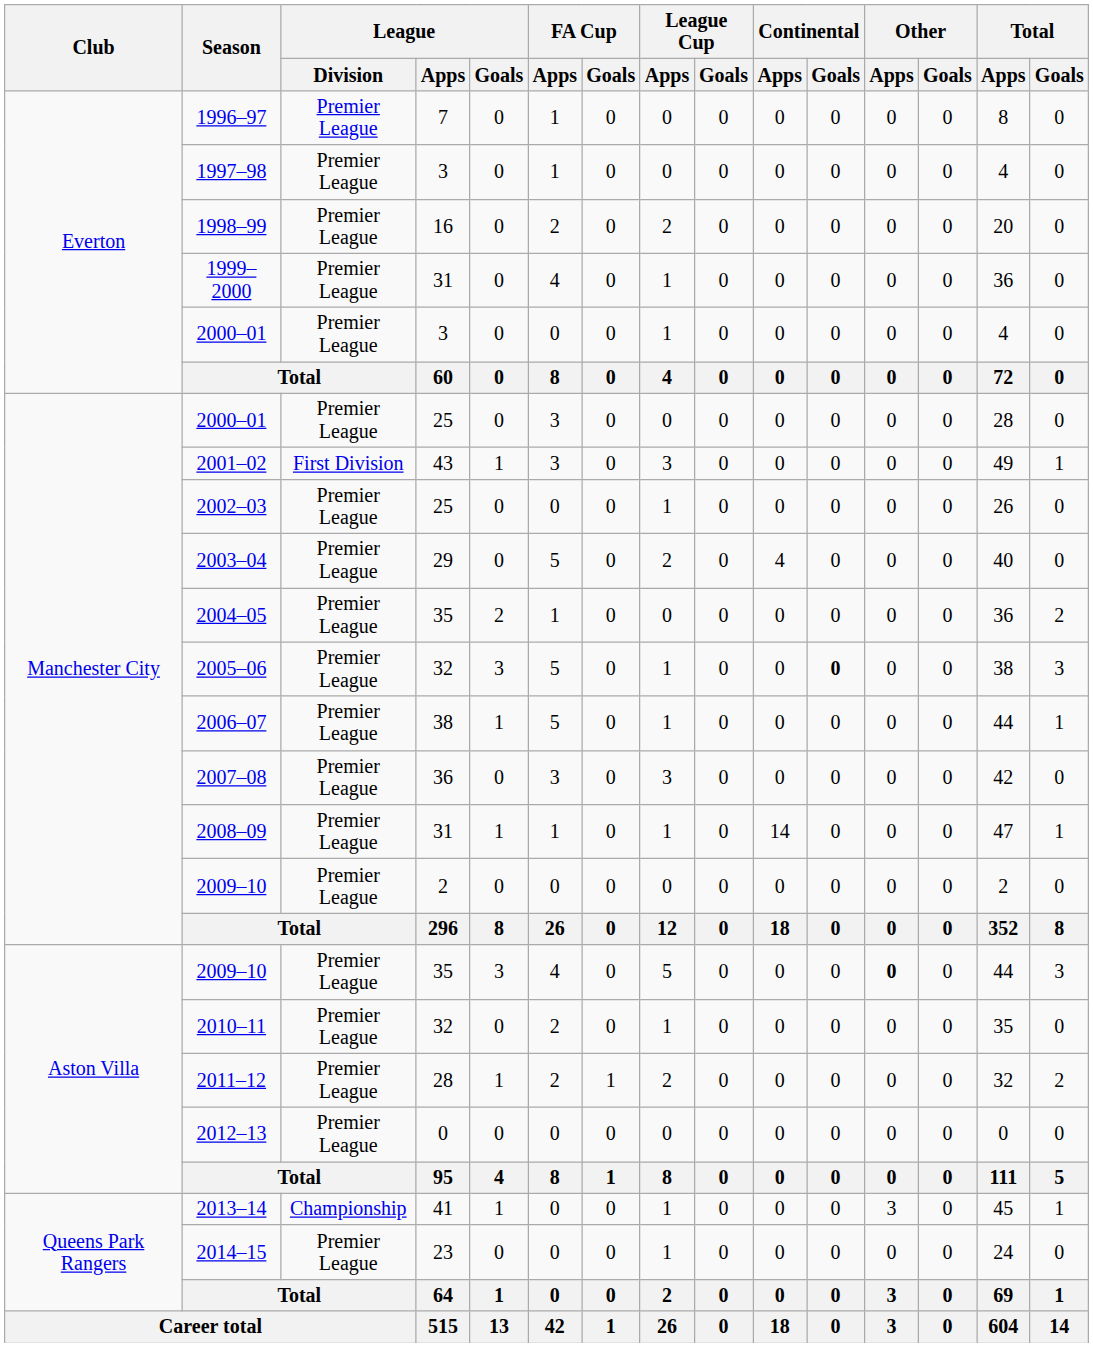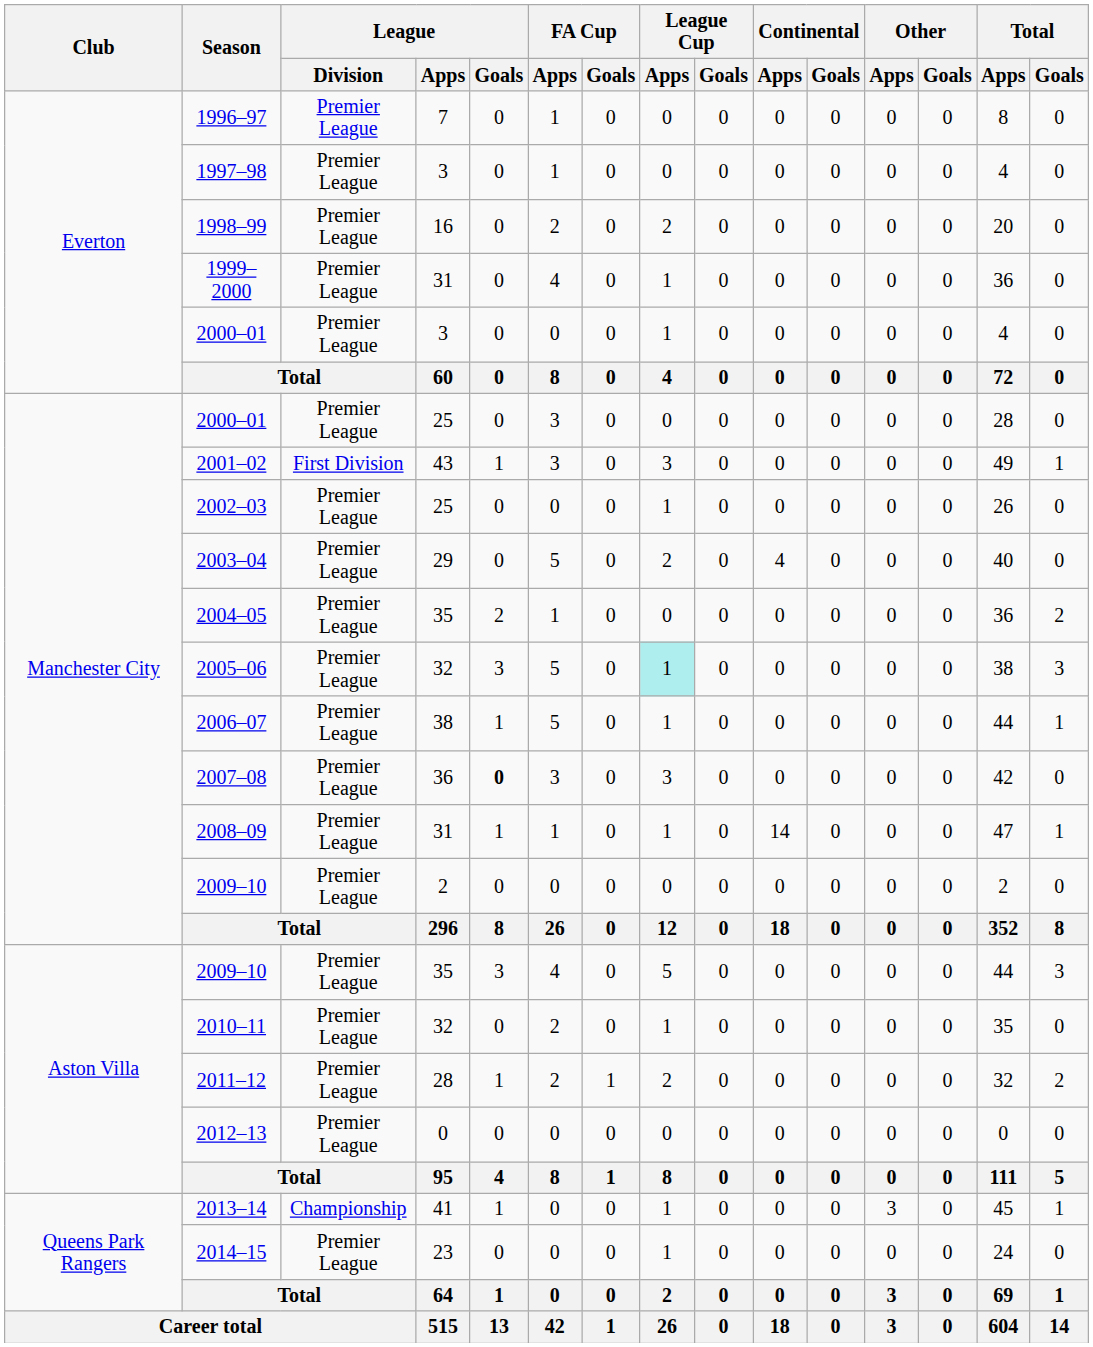(667, 668) no background -> (667, 668) paleturquoise background
(836, 668) bold -> (836, 668) normal
(499, 777) normal -> (499, 777) bold
(892, 971) bold -> (892, 971) normal
